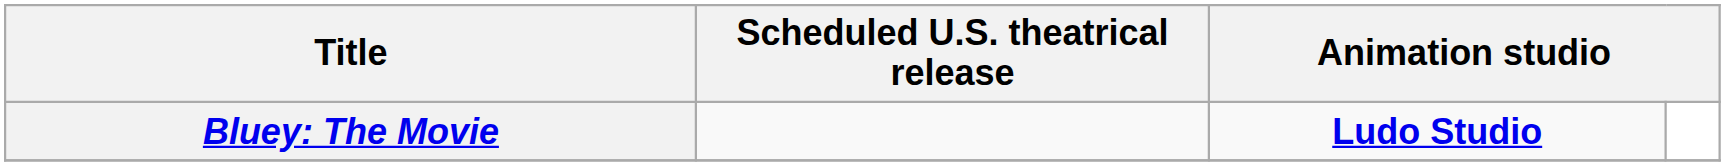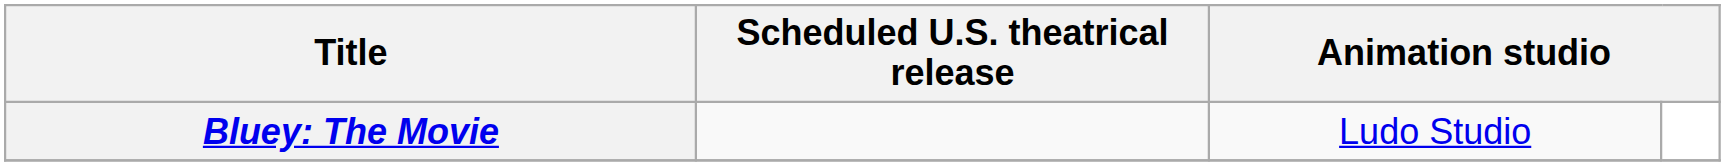(1437, 130) bold -> (1435, 130) normal
